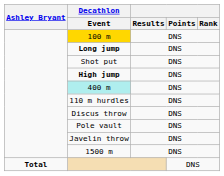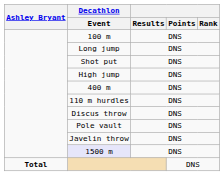(99, 36) gold background -> (99, 36) no background
(99, 49) bold -> (99, 49) normal
(99, 74) bold -> (99, 74) normal
(99, 87) paleturquoise background -> (99, 87) no background
(99, 151) no background -> (99, 151) lavender background
